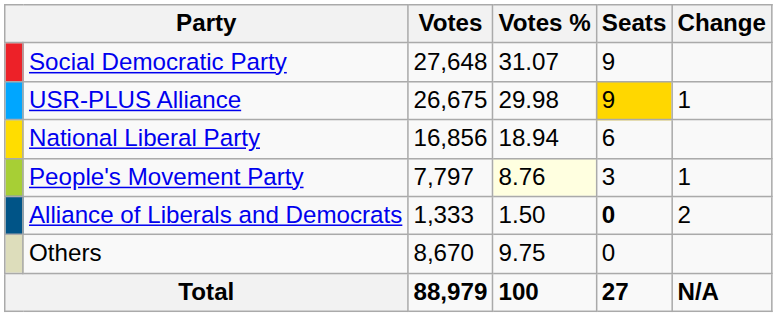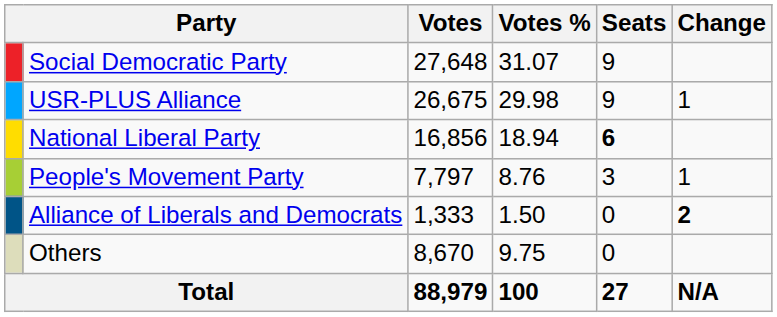(609, 100) gold background -> (609, 100) no background
(609, 138) normal -> (609, 138) bold
(522, 176) lightyellow background -> (522, 176) no background
(609, 215) bold -> (609, 215) normal
(684, 215) normal -> (684, 215) bold
